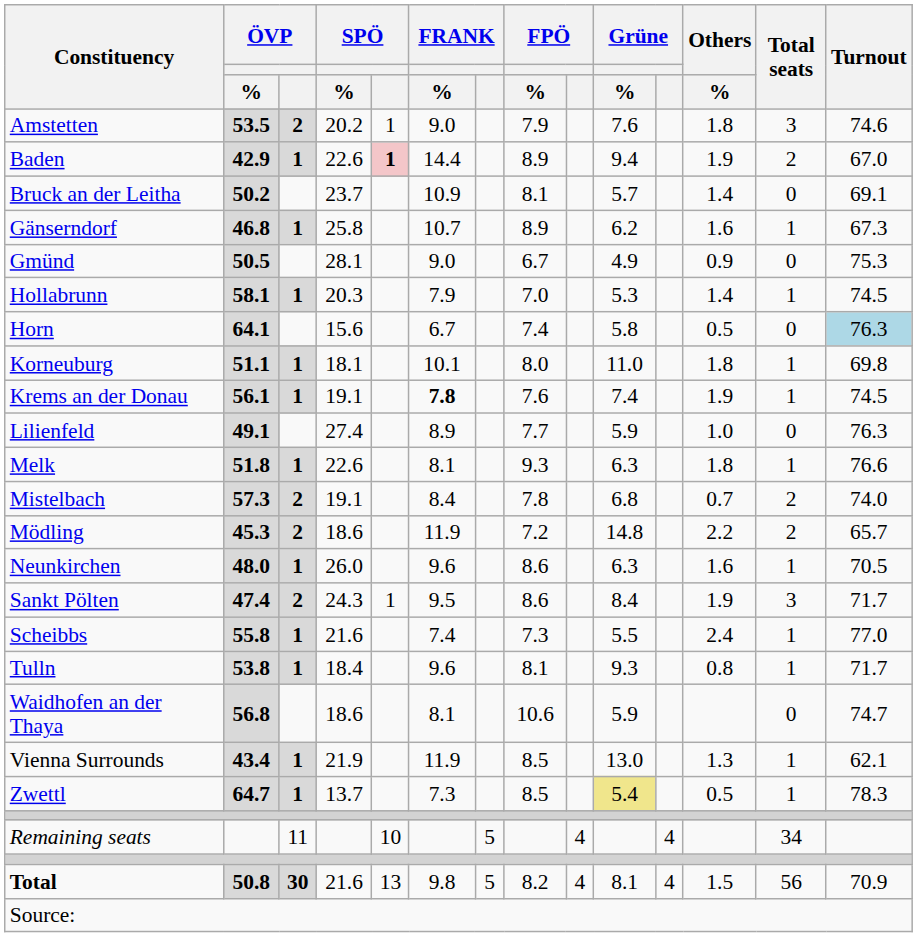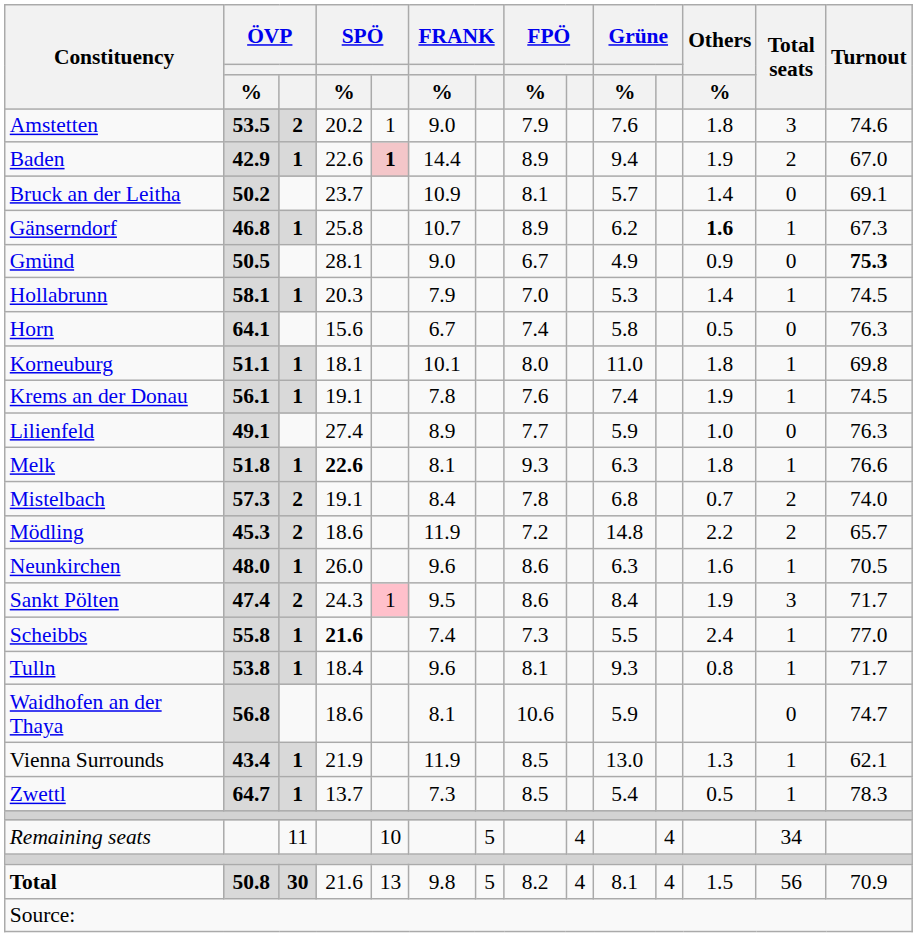(720, 227) normal -> (720, 227) bold
(869, 261) normal -> (869, 261) bold
(869, 329) lightblue background -> (869, 329) no background
(442, 397) bold -> (442, 397) normal
(344, 465) normal -> (344, 465) bold
(390, 600) no background -> (390, 600) pink background
(344, 634) normal -> (344, 634) bold
(625, 794) khaki background -> (625, 794) no background
